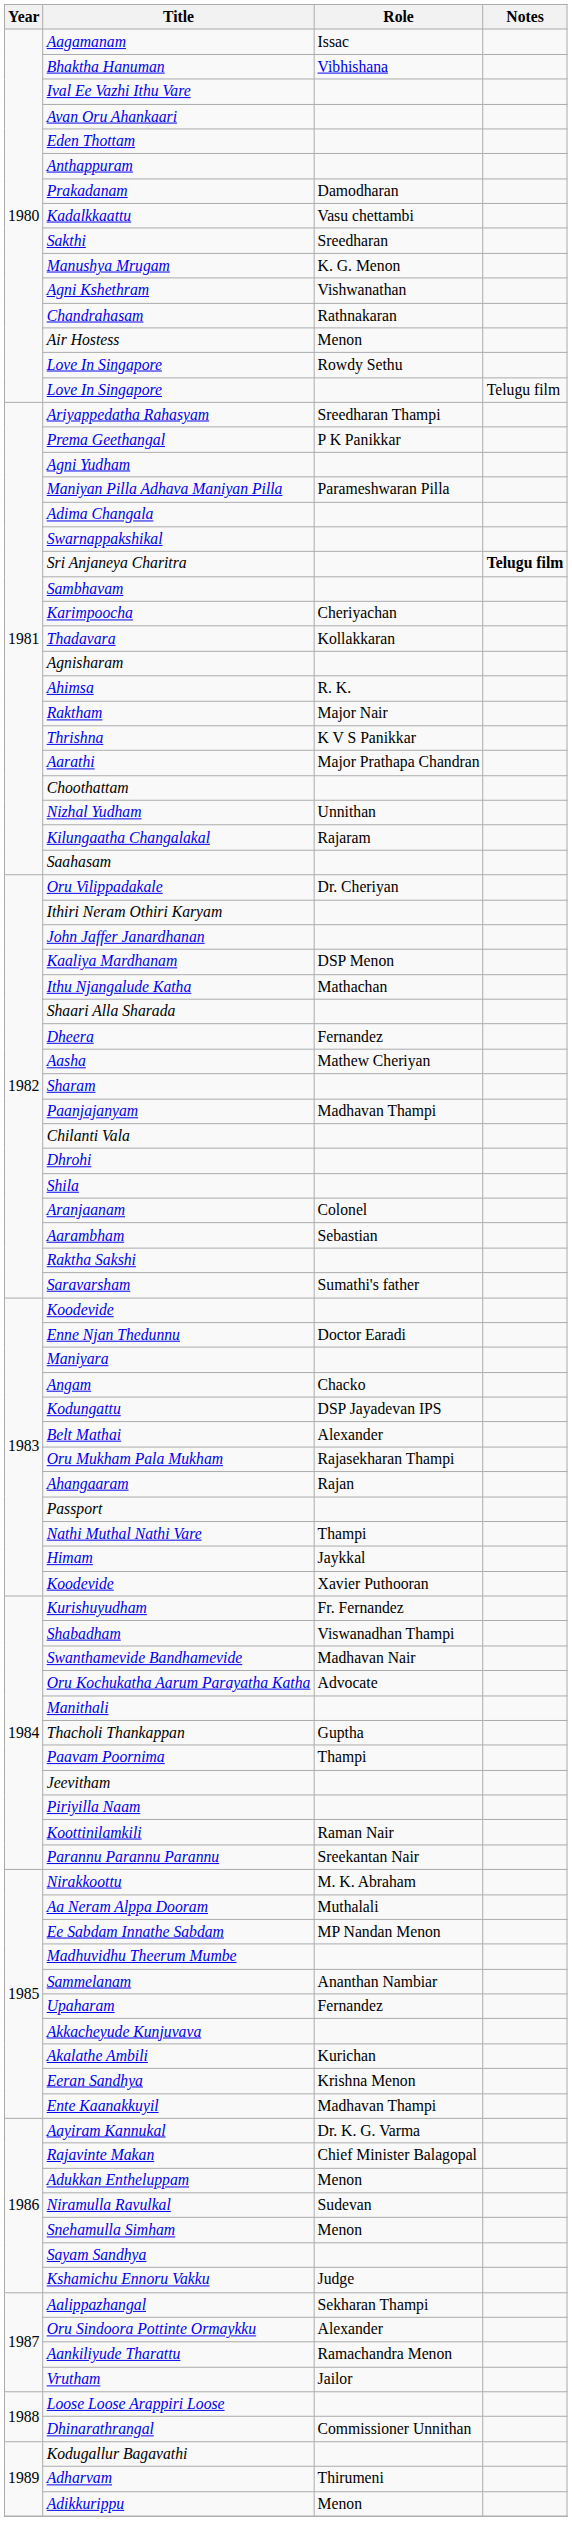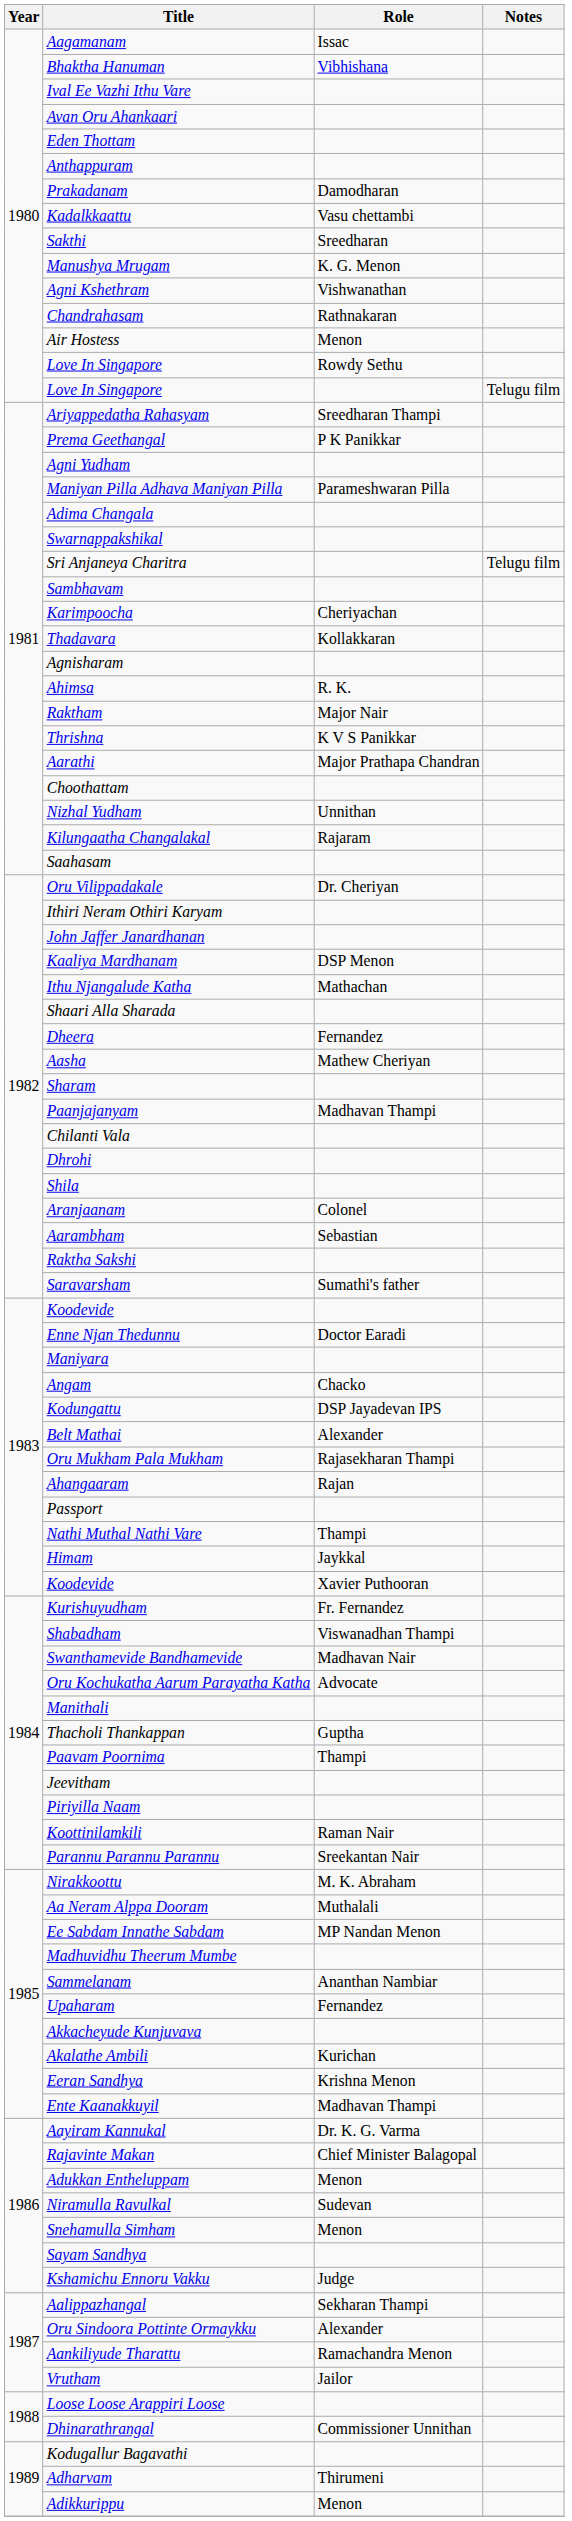(525, 564) bold -> (523, 564) normal
